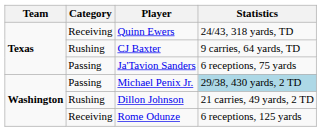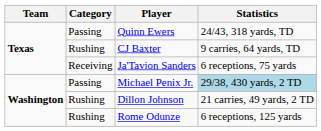(90, 31) Receiving -> (85, 31) Passing
(85, 65) Passing -> (90, 65) Receiving
(90, 117) Receiving -> (86, 117) Rushing
